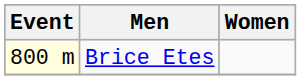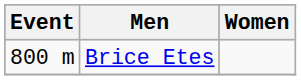(42, 58) lightyellow background -> (42, 58) no background
